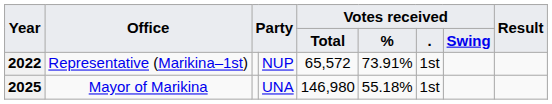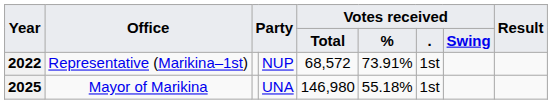(328, 64) 65,572 -> (328, 64) 68,572
